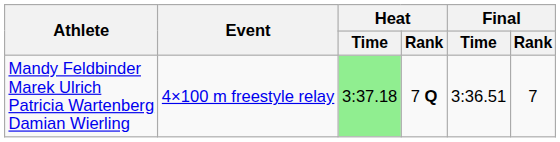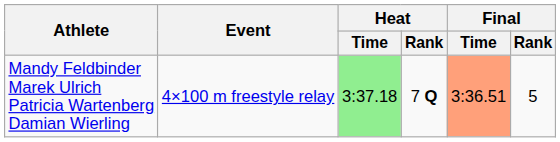(479, 96) no background -> (479, 96) lightsalmon background
(533, 96) 7 -> (533, 96) 5
